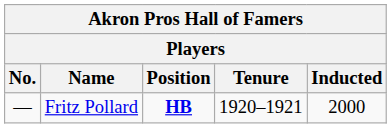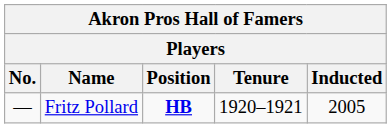(347, 107) 2000 -> (347, 107) 2005
